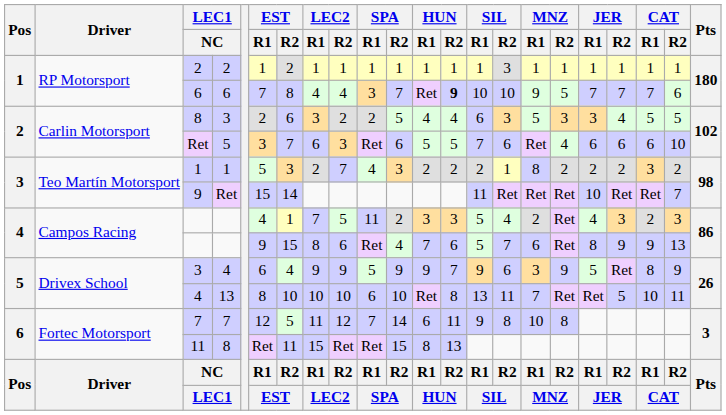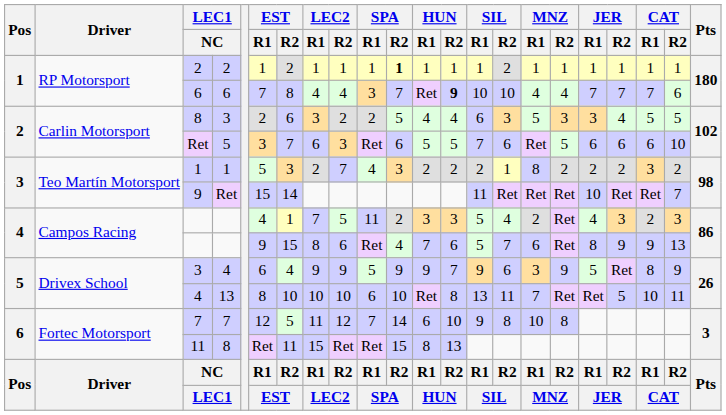(399, 67) normal -> (399, 67) bold
(507, 67) 3 -> (507, 67) 2
(536, 92) 9 -> (536, 92) 4
(564, 92) 5 -> (564, 92) 4
(564, 143) 4 -> (564, 143) 5
(454, 321) 11 -> (454, 321) 10
